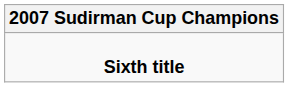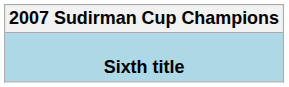(144, 67) no background -> (144, 67) lightblue background
